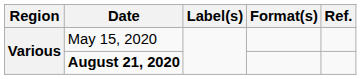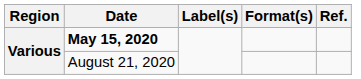(112, 39) normal -> (113, 39) bold
(124, 62) bold -> (121, 62) normal
